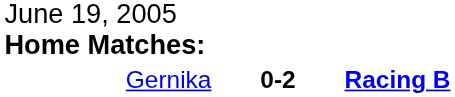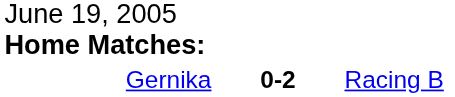(398, 79) bold -> (394, 79) normal
